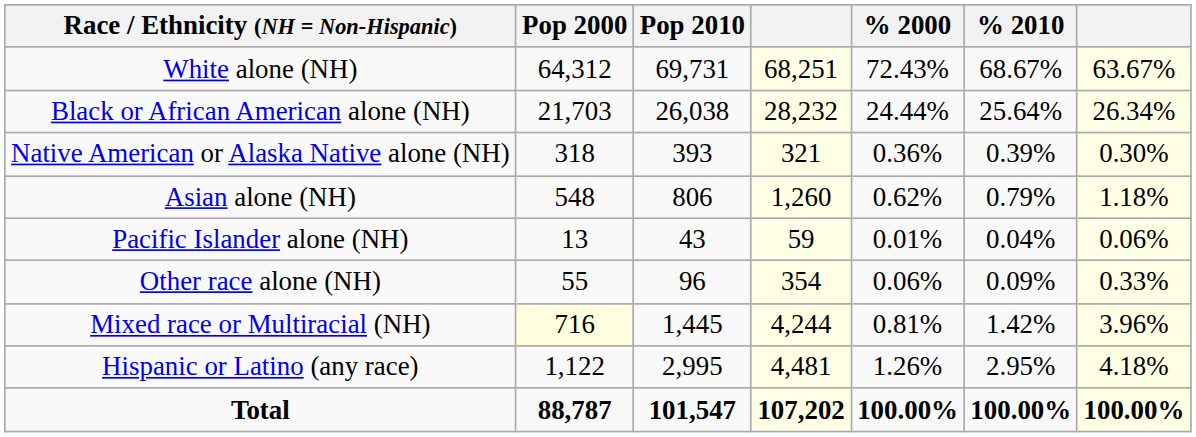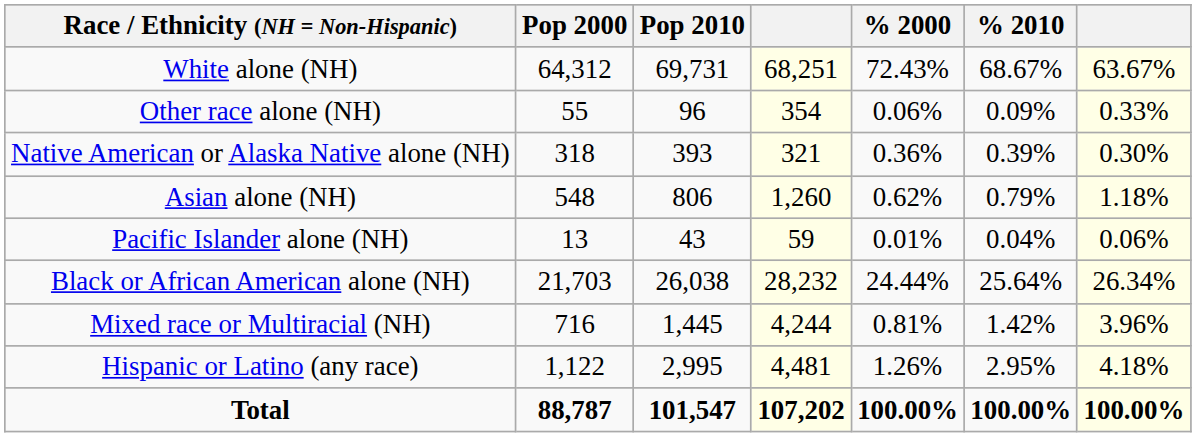rows swapped: (260, 111) <-> (260, 281)
(575, 324) lightyellow background -> (575, 324) no background
